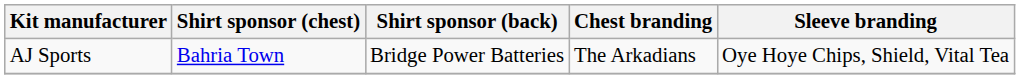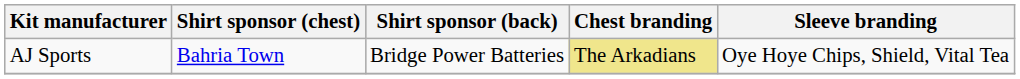(635, 55) no background -> (635, 55) khaki background
